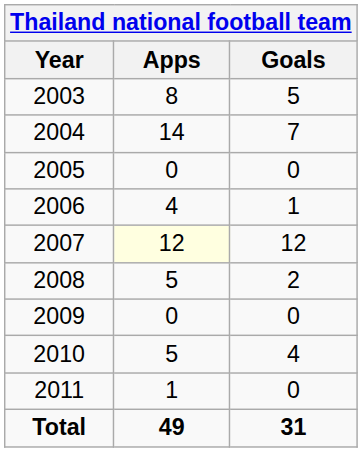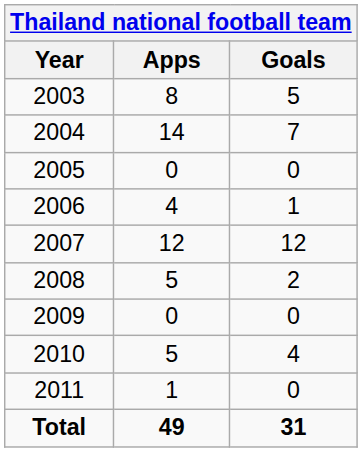(172, 243) lightyellow background -> (172, 243) no background
